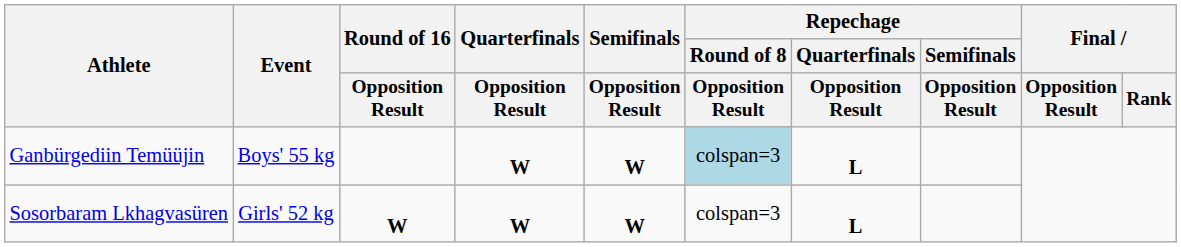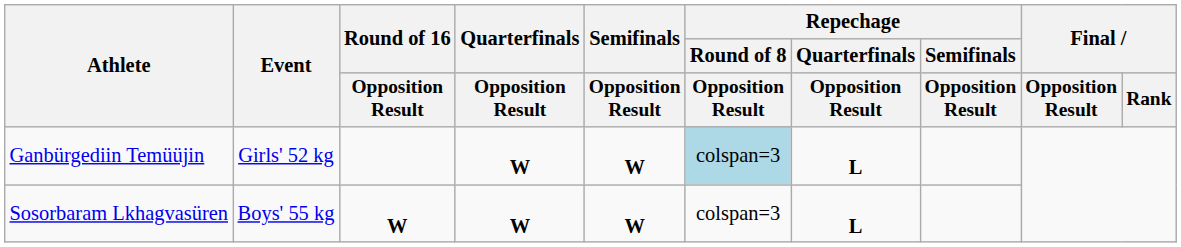(286, 155) Boys' 55 kg -> (286, 155) Girls' 52 kg
(286, 213) Girls' 52 kg -> (286, 213) Boys' 55 kg
